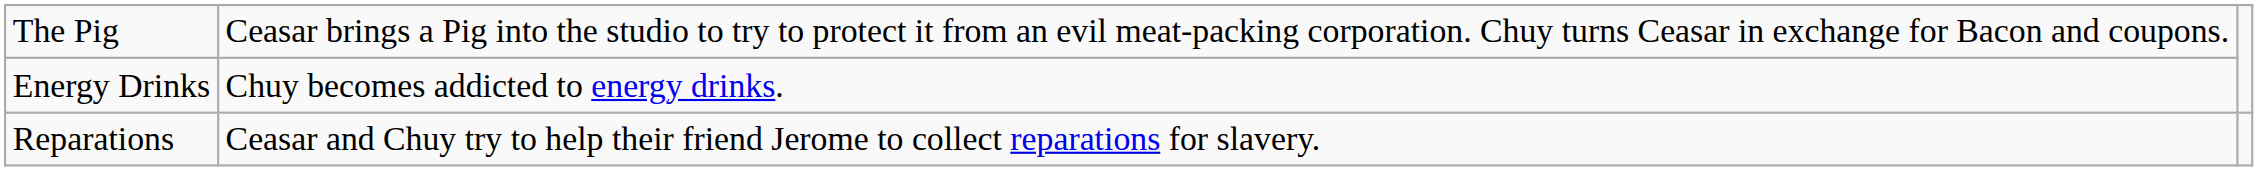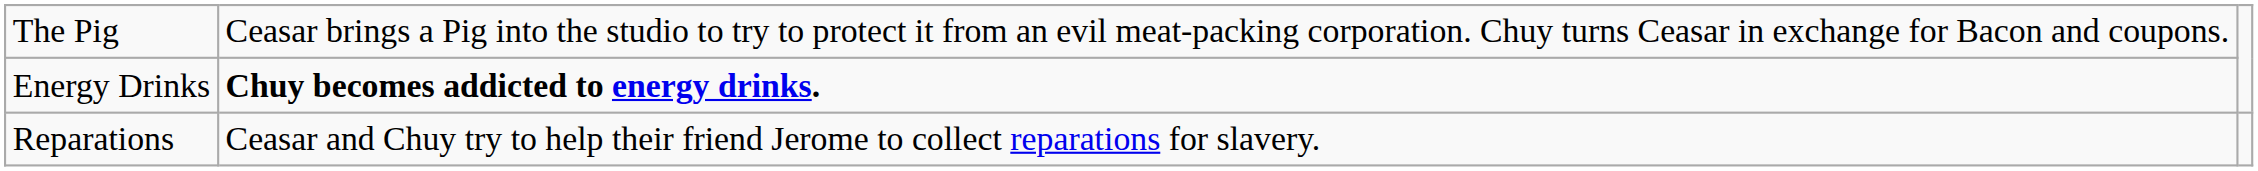(505, 84) normal -> (523, 84) bold
